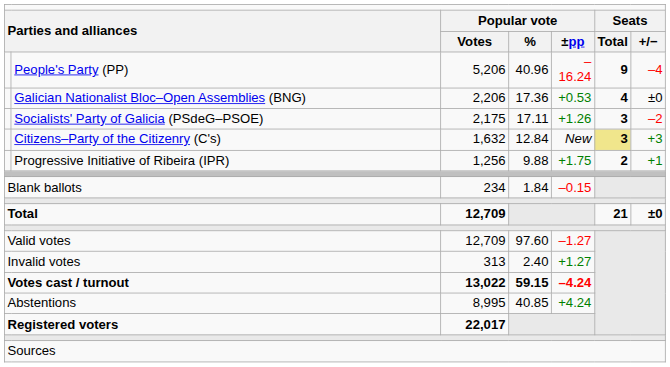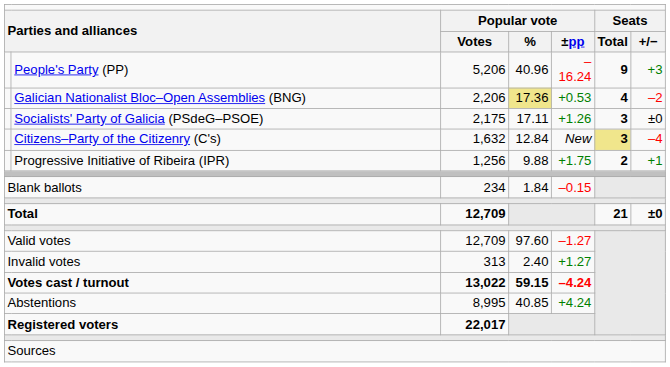(655, 69) –4 -> (655, 69) +3
(532, 98) no background -> (532, 98) khaki background
(655, 98) ±0 -> (655, 98) –2
(655, 118) –2 -> (655, 118) ±0
(655, 139) +3 -> (655, 139) –4
